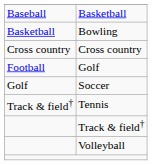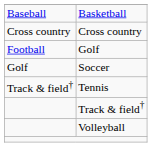- row: (98, 31)
